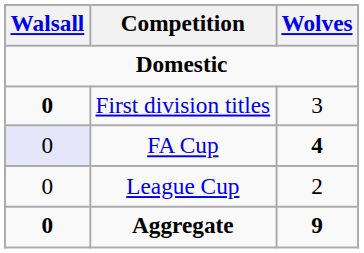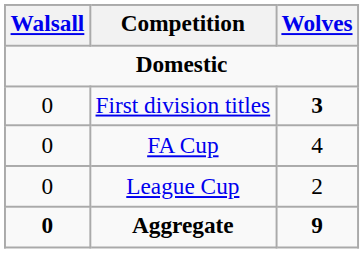(47, 105) bold -> (47, 105) normal
(317, 105) normal -> (317, 105) bold
(47, 145) lavender background -> (47, 145) no background
(317, 145) bold -> (317, 145) normal
